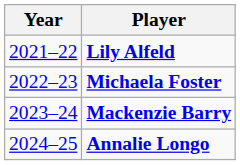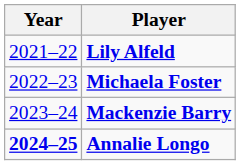(43, 143) normal -> (43, 143) bold
